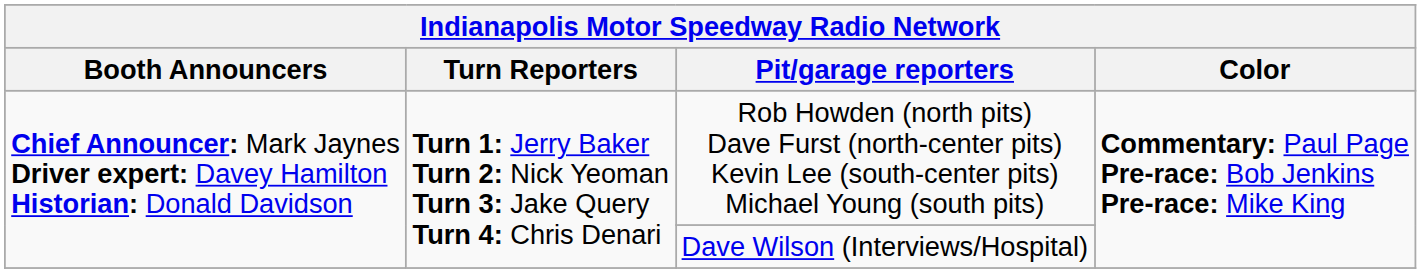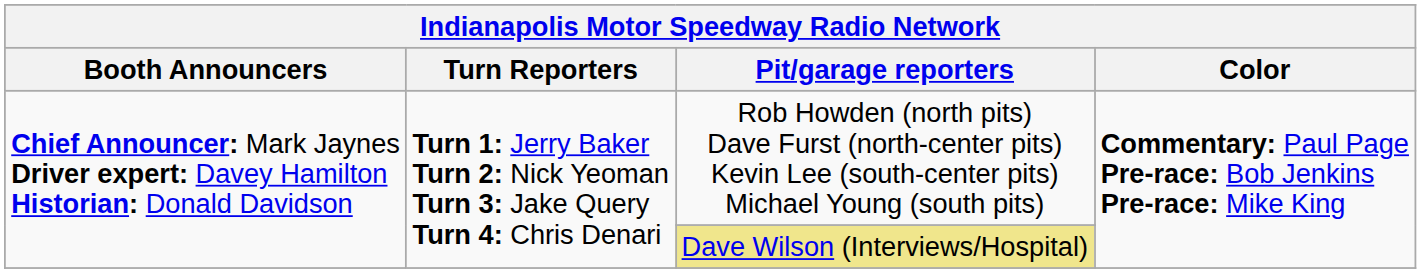(885, 247) no background -> (885, 247) khaki background
